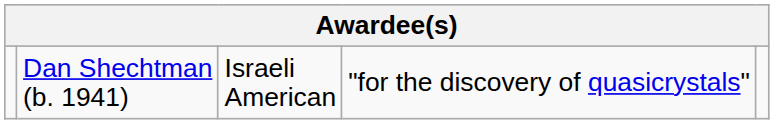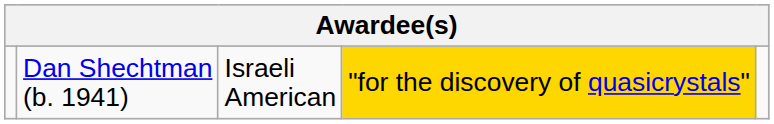(549, 82) no background -> (549, 82) gold background
